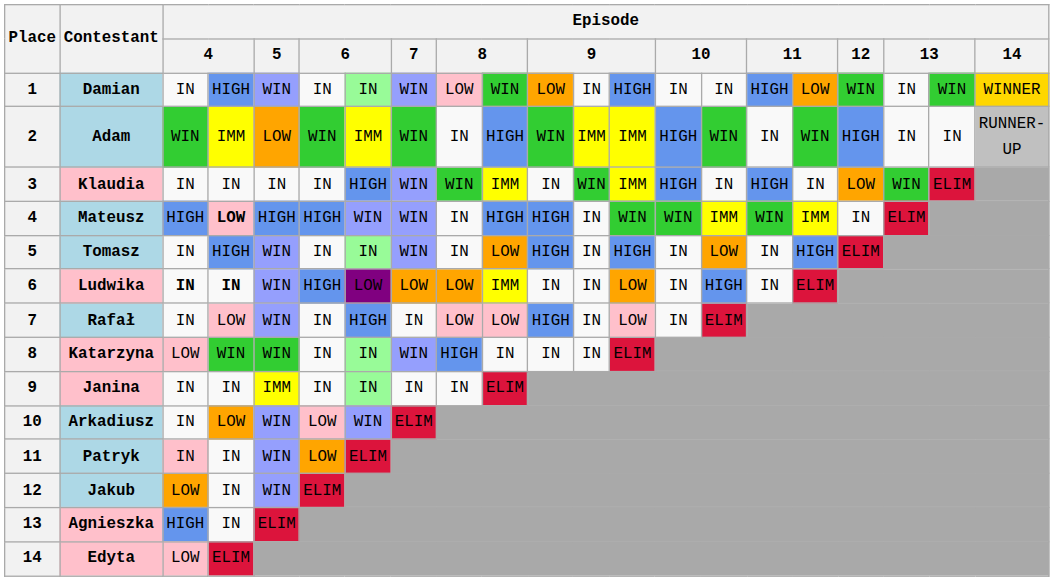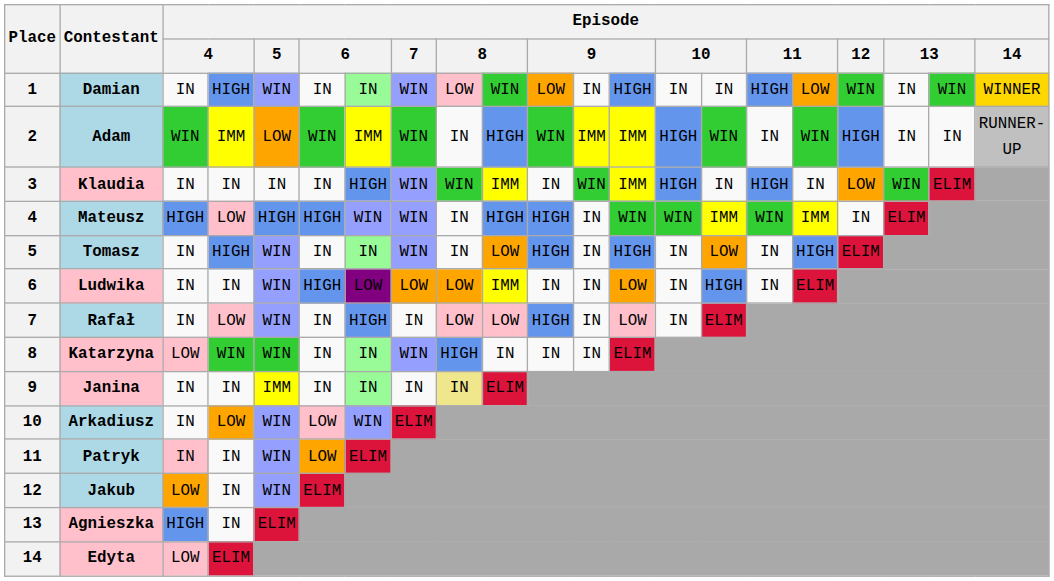(231, 218) bold -> (231, 218) normal
(185, 286) bold -> (185, 286) normal
(231, 286) bold -> (231, 286) normal
(459, 388) no background -> (459, 388) khaki background
